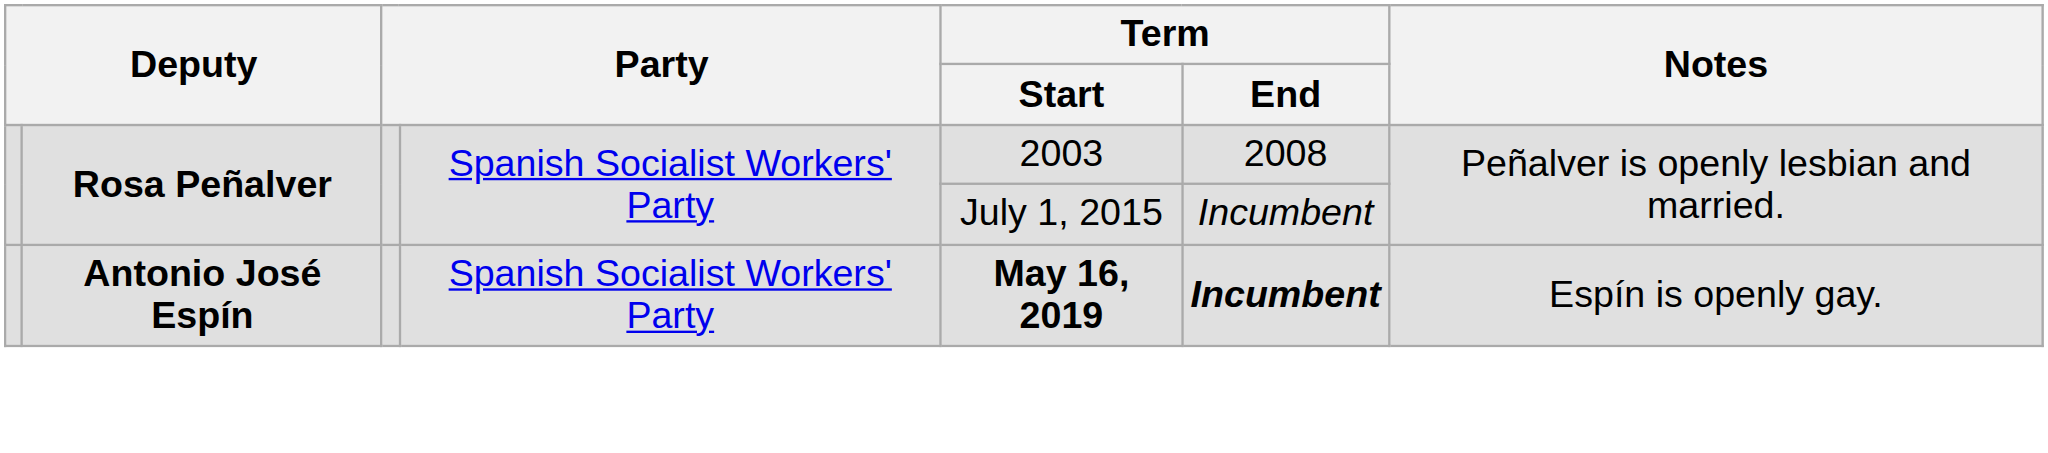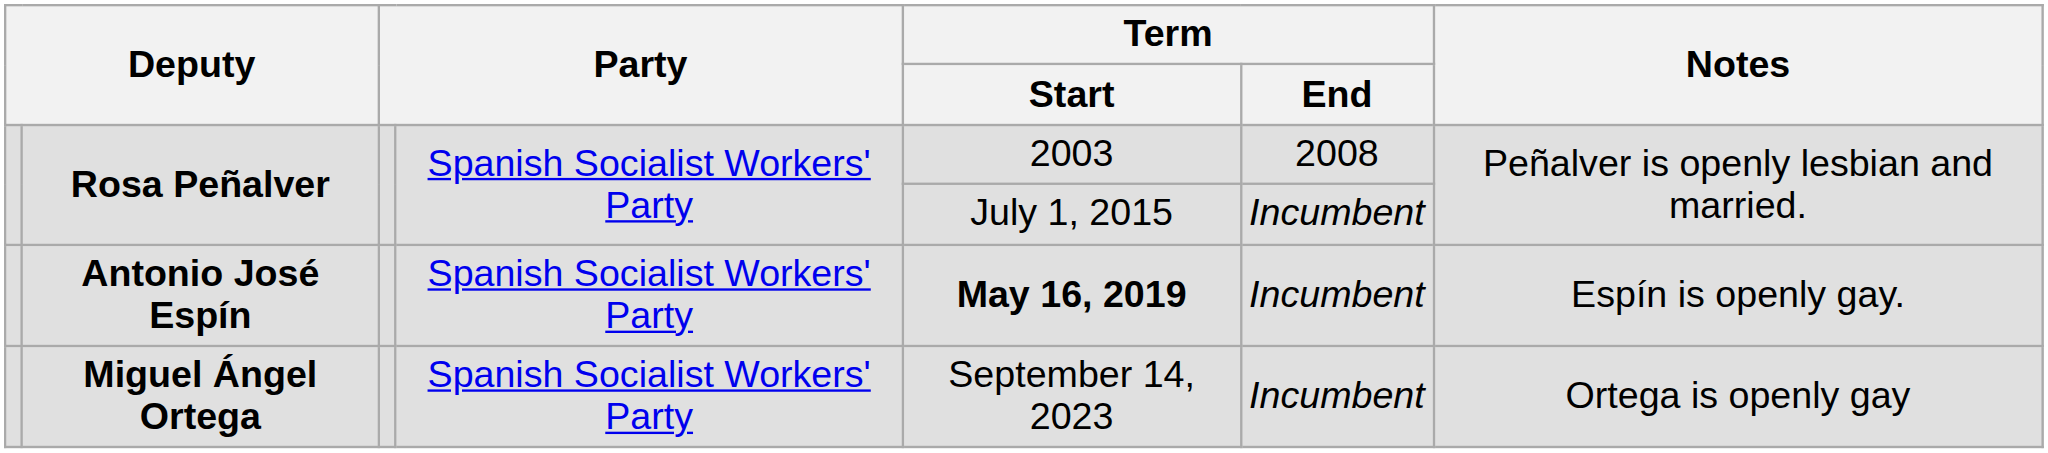(1286, 293) bold -> (1337, 293) normal
+ row: (14, 397)
